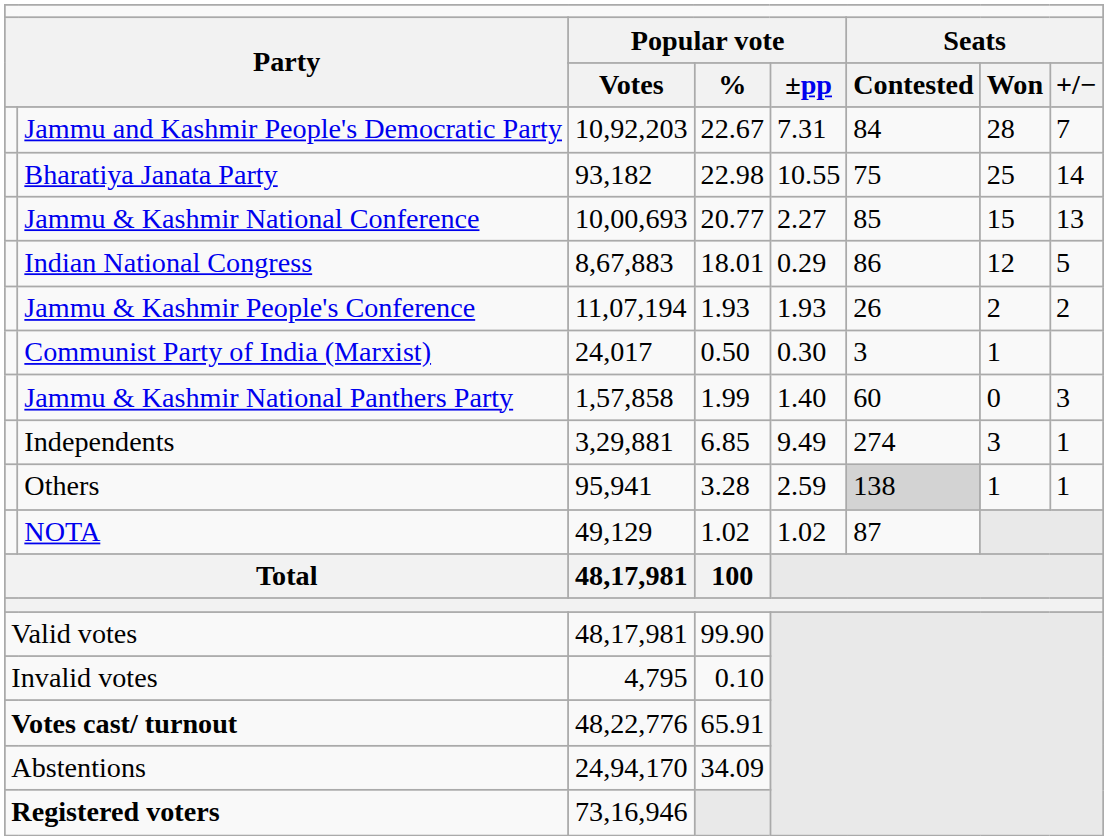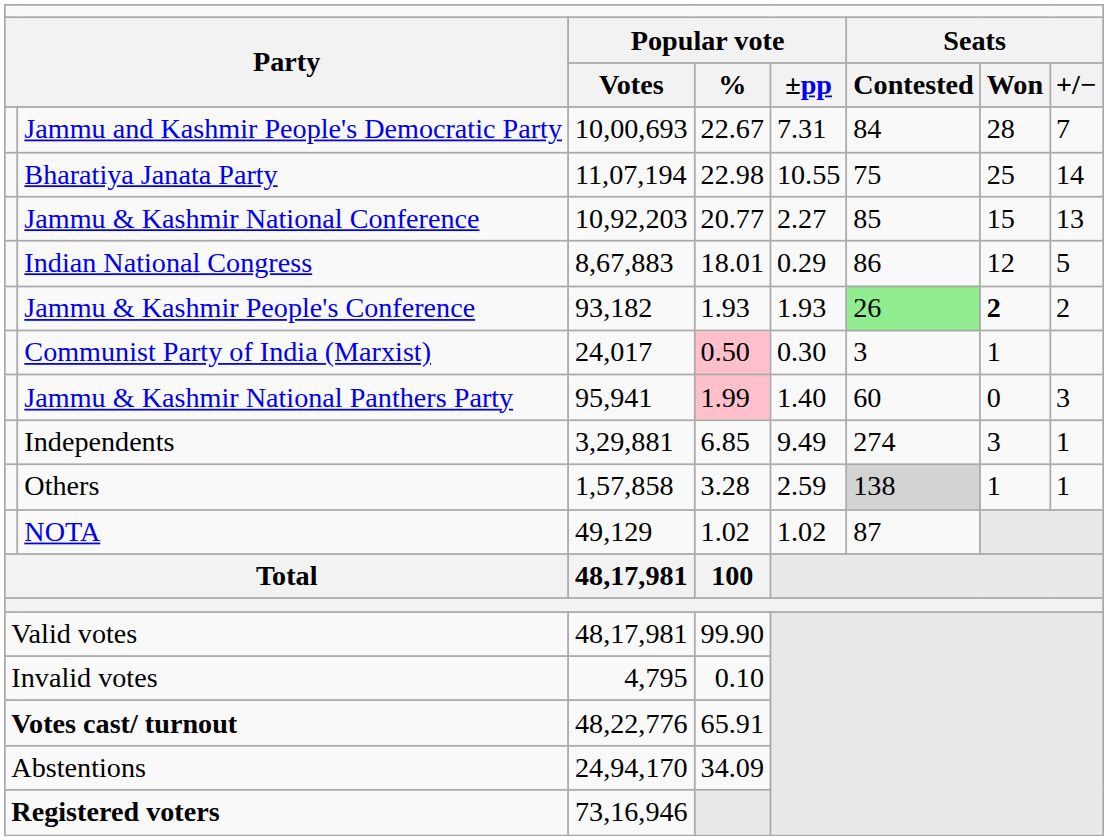(631, 129) 10,92,203 -> (631, 129) 10,00,693
(614, 173) 93,182 -> (631, 173) 11,07,194
(631, 218) 10,00,693 -> (631, 218) 10,92,203
(631, 307) 11,07,194 -> (614, 307) 93,182
(867, 307) no background -> (867, 307) lightgreen background
(994, 307) normal -> (994, 307) bold
(725, 352) no background -> (725, 352) pink background
(624, 397) 1,57,858 -> (614, 397) 95,941
(725, 397) no background -> (725, 397) pink background
(614, 486) 95,941 -> (624, 486) 1,57,858
